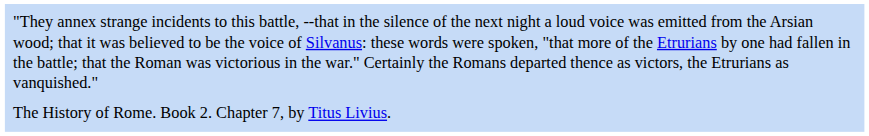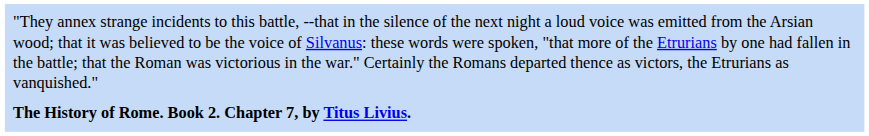(202, 113) normal -> (212, 113) bold
